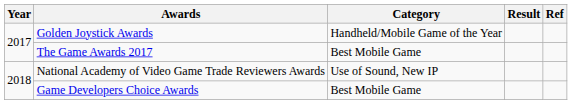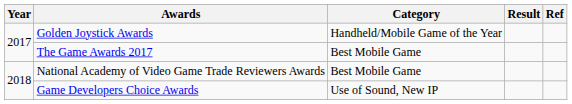(384, 71) Use of Sound, New IP -> (376, 71) Best Mobile Game
(376, 90) Best Mobile Game -> (384, 90) Use of Sound, New IP
